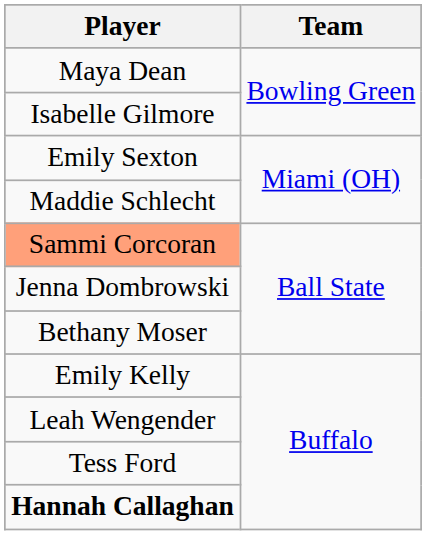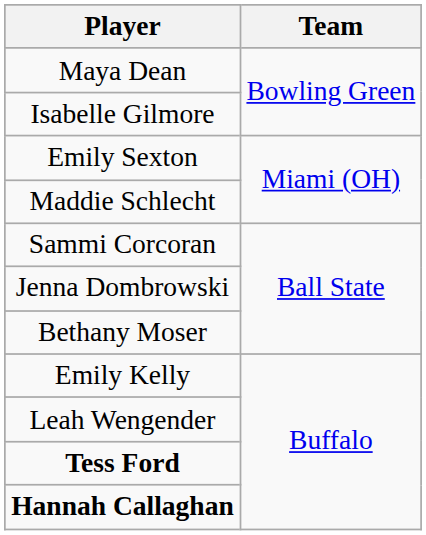(122, 244) lightsalmon background -> (122, 244) no background
(122, 462) normal -> (122, 462) bold
